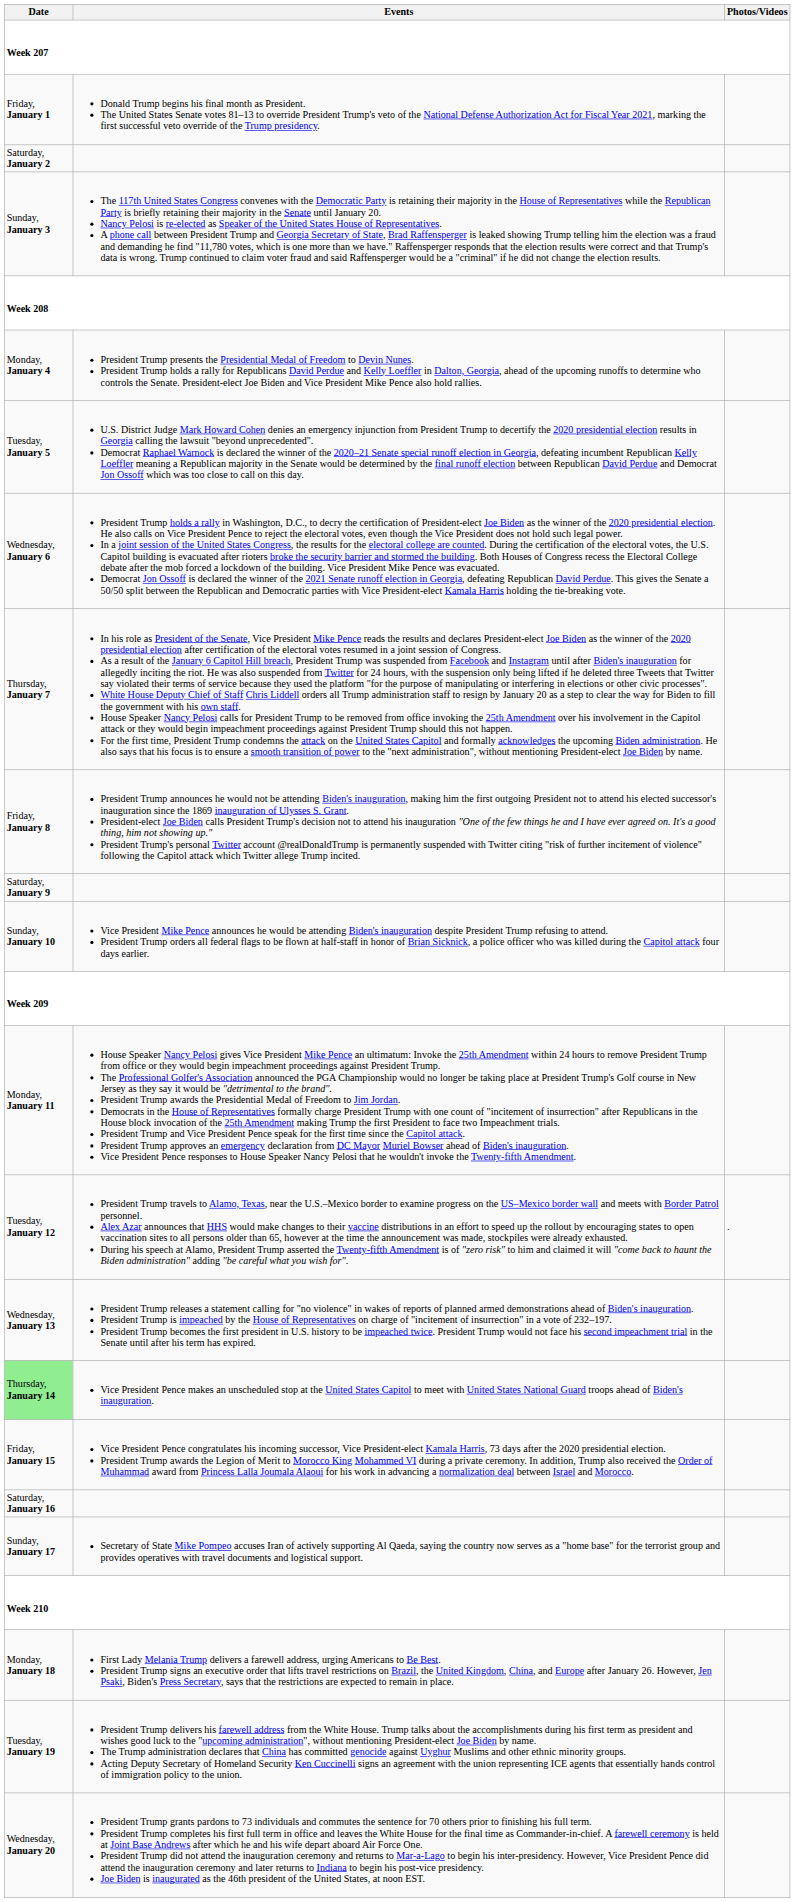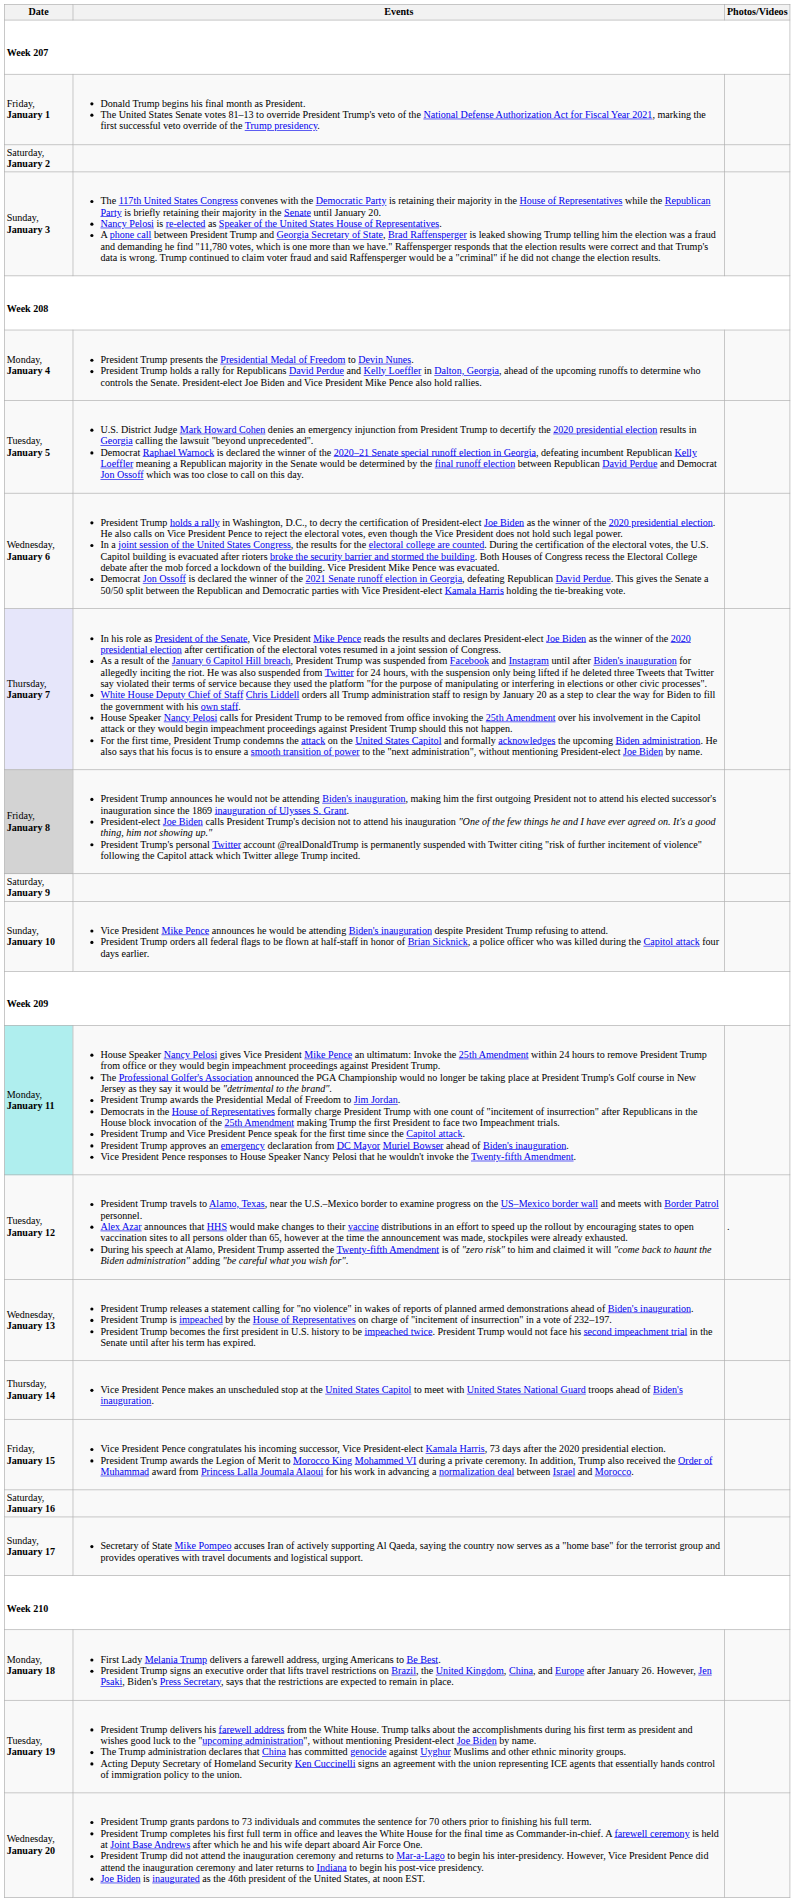(28, 689) no background -> (28, 689) lavender background
(28, 821) no background -> (28, 821) lightgrey background
(31, 1100) no background -> (31, 1100) paleturquoise background
(31, 1390) lightgreen background -> (31, 1390) no background
